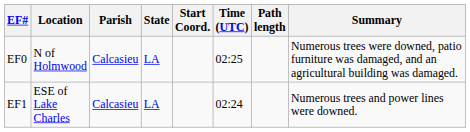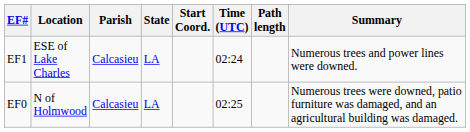rows swapped: (17, 104) <-> (17, 59)
